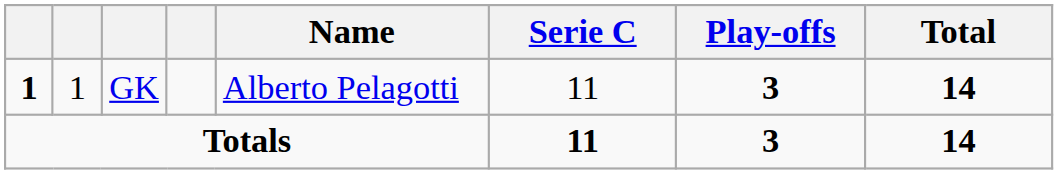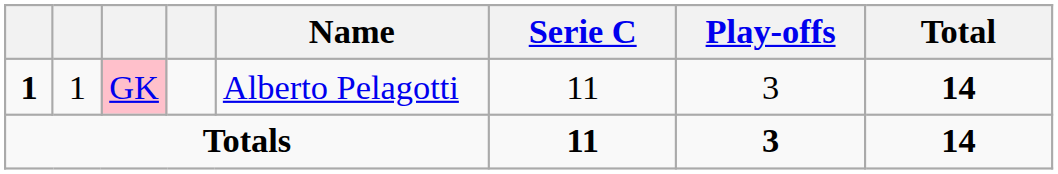(134, 86) no background -> (134, 86) pink background
(771, 86) bold -> (771, 86) normal
